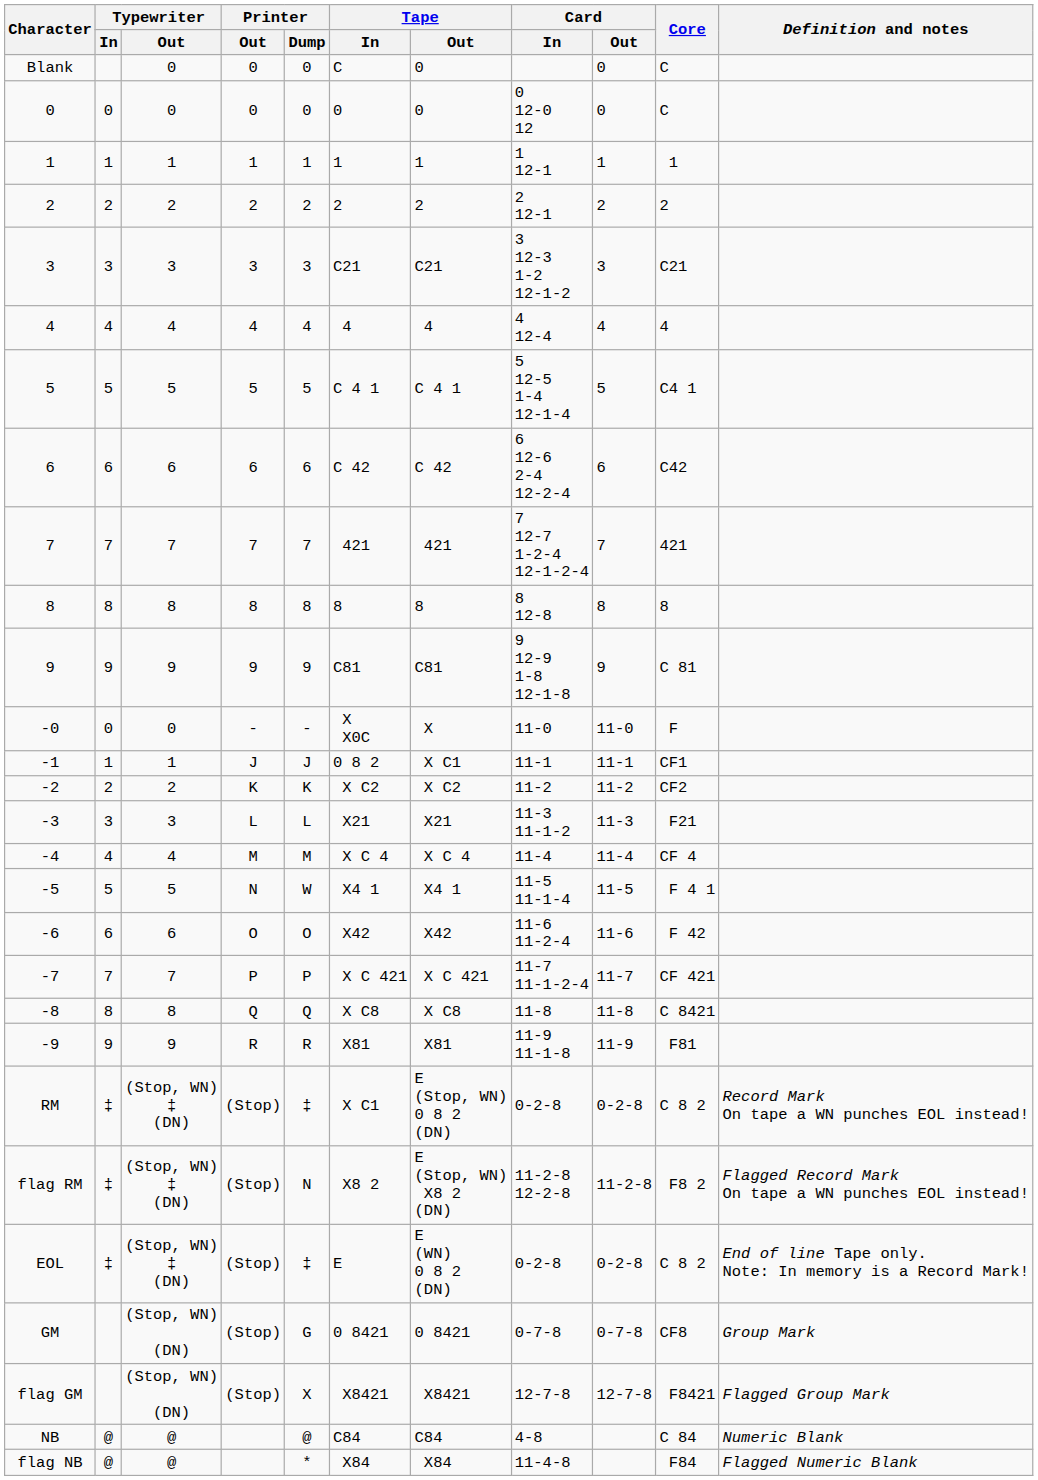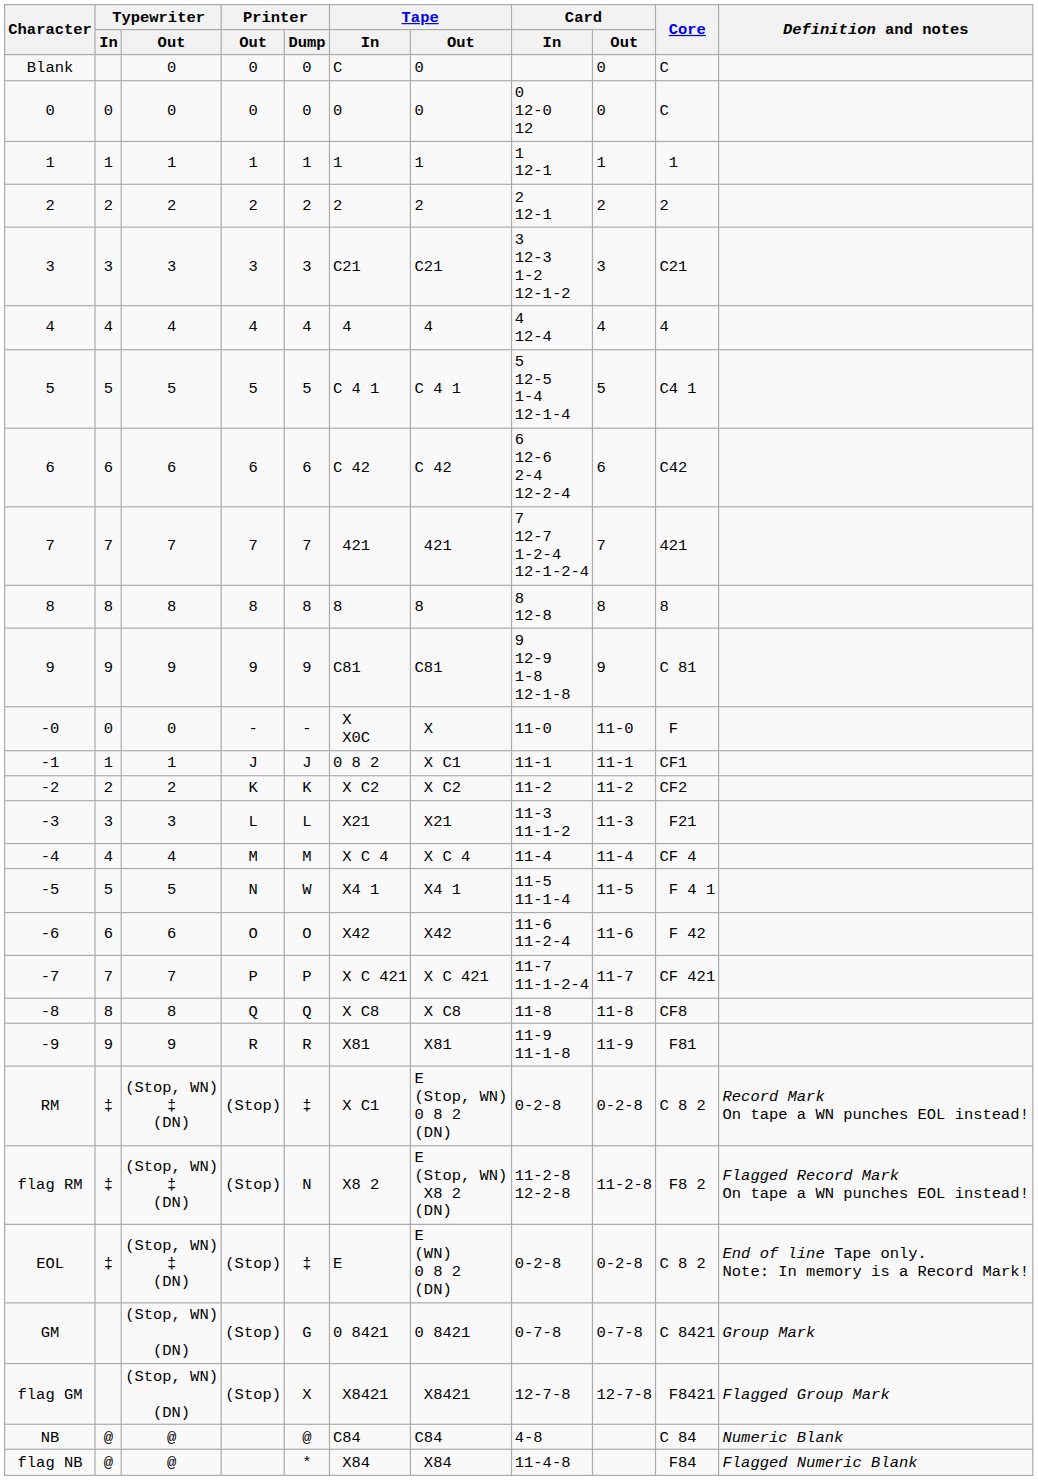(687, 1011) C 8421 -> (673, 1011) CF8
(673, 1333) CF8 -> (687, 1333) C 8421
